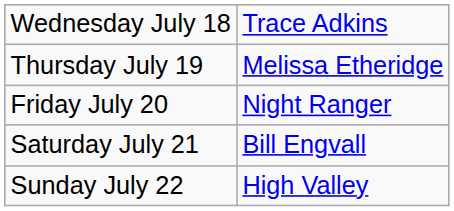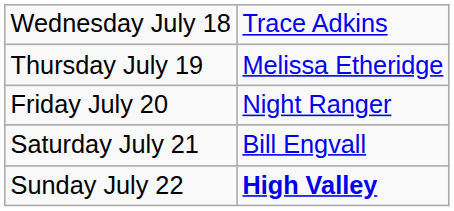(305, 184) normal -> (310, 184) bold
